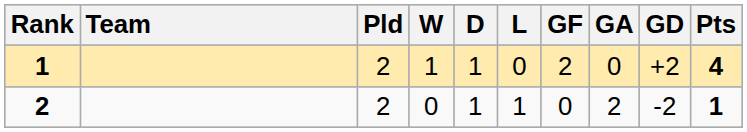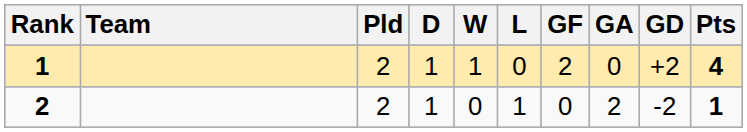columns swapped: (431, 24) <-> (475, 24)
